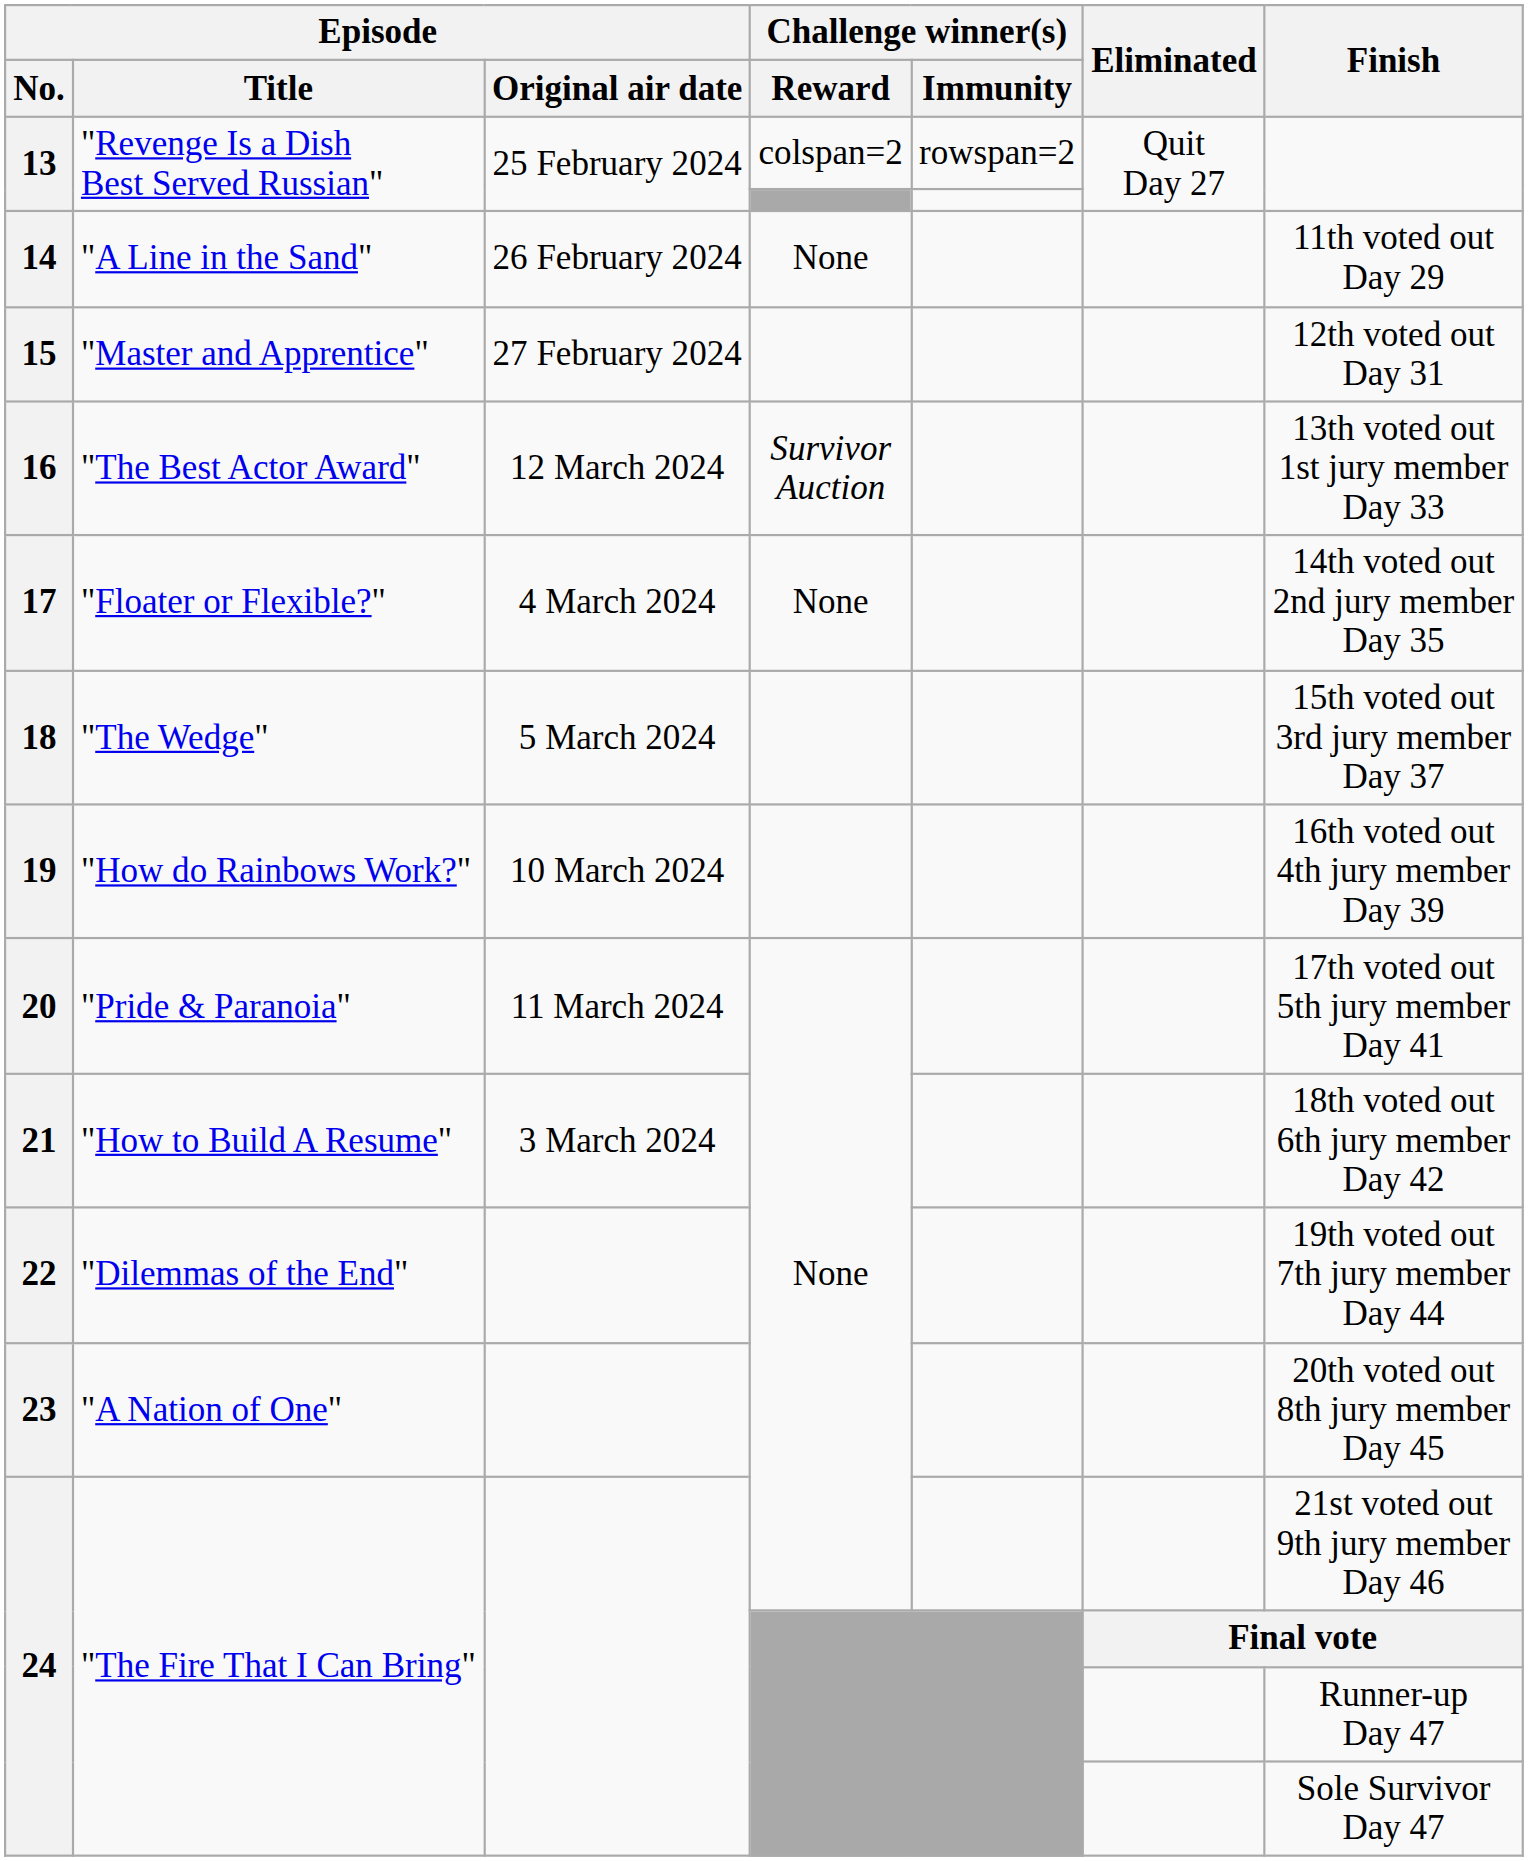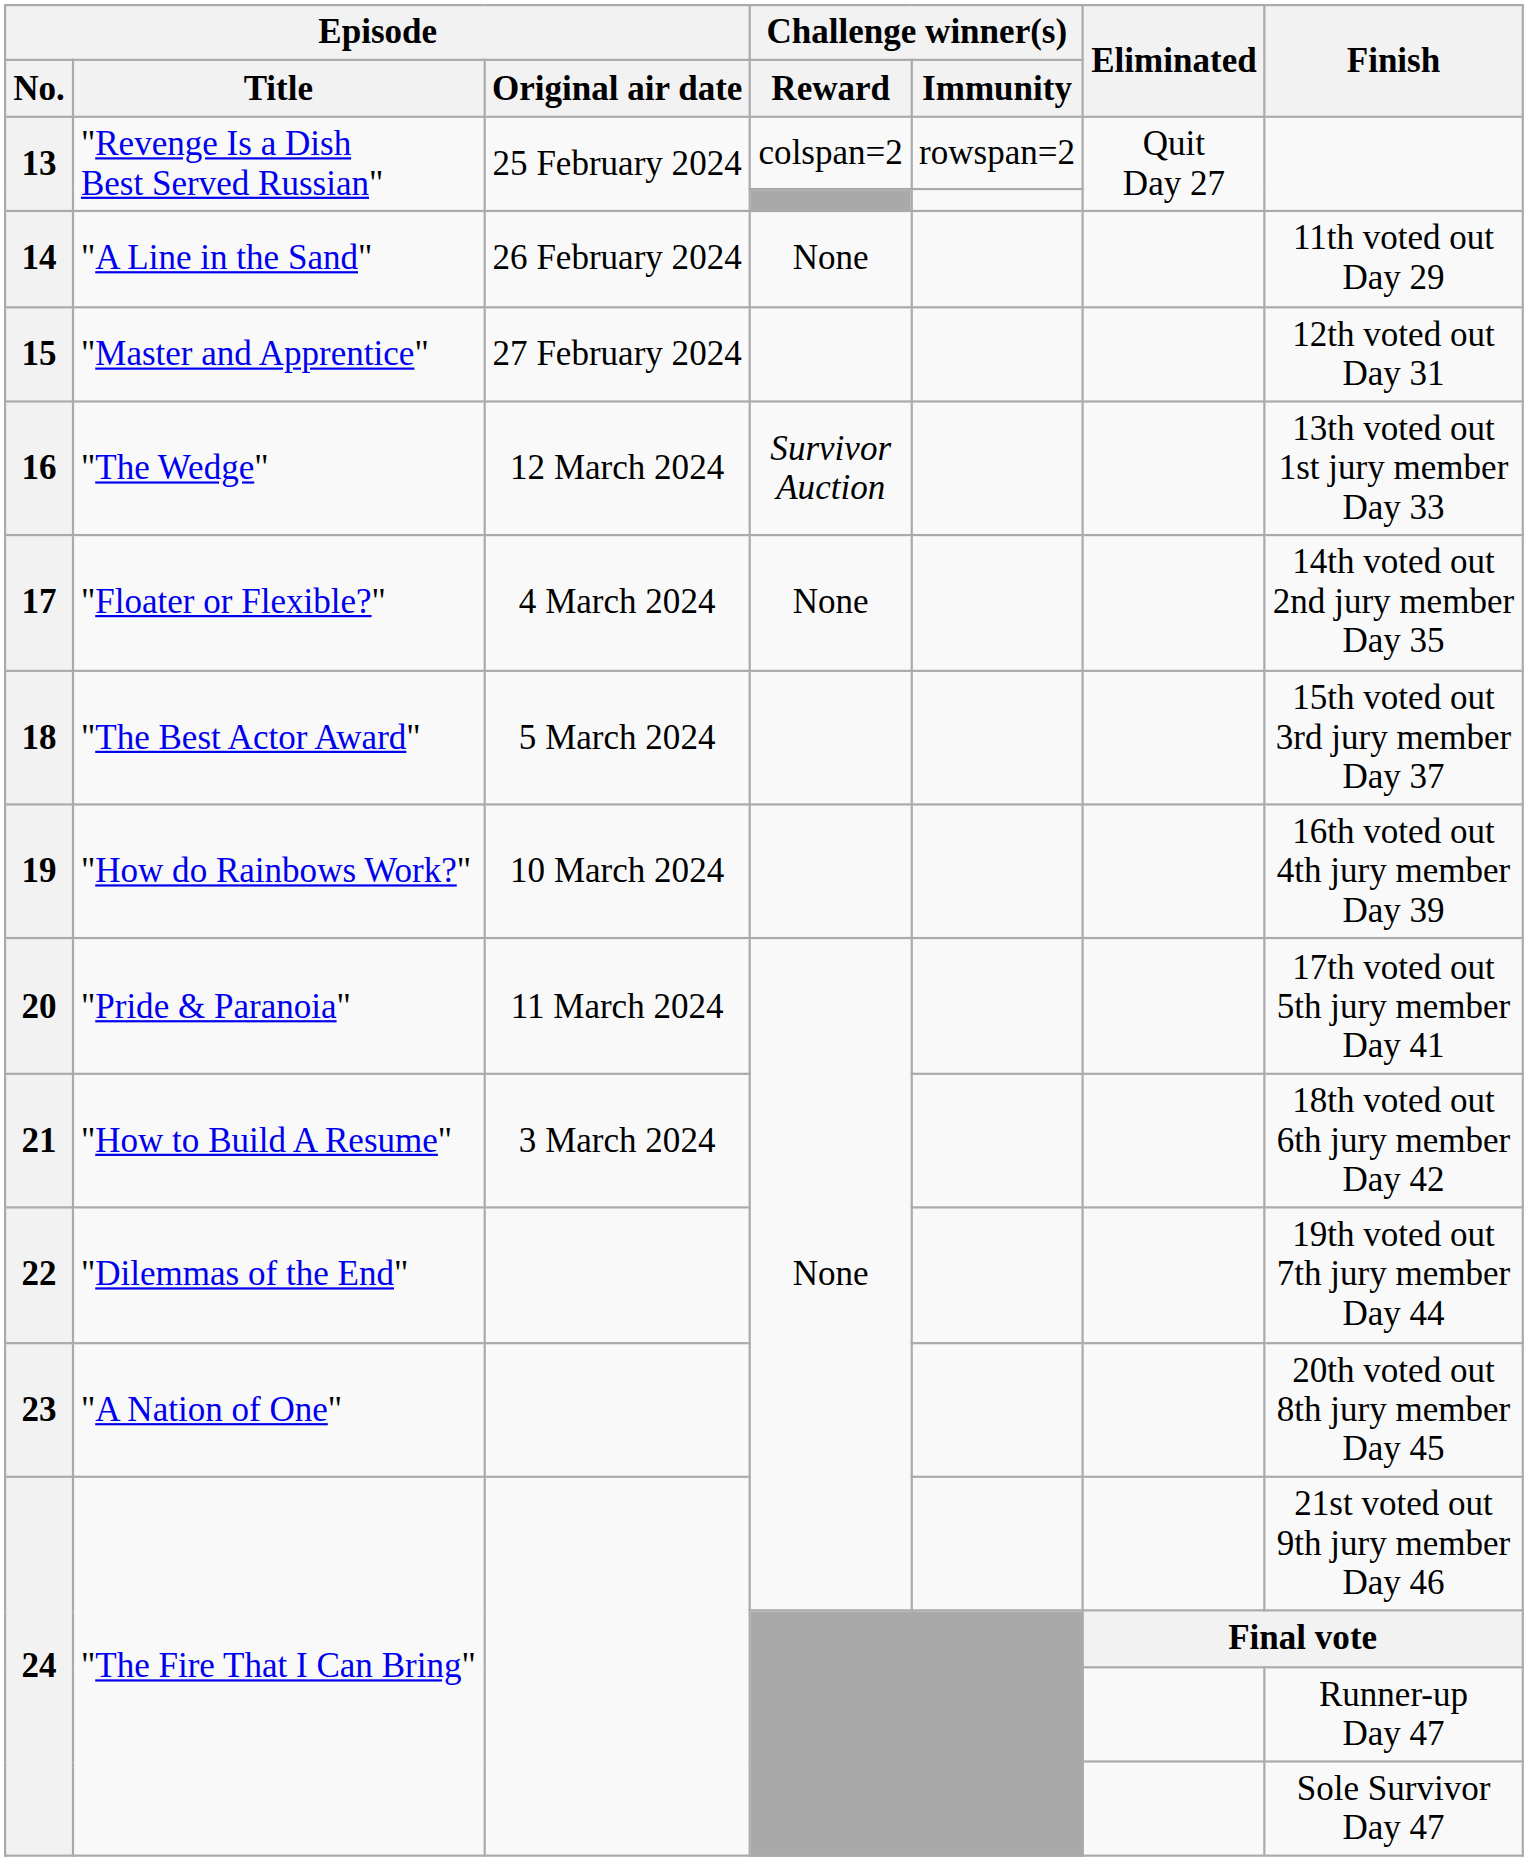(251, 467) "The Best Actor Award" -> (175, 467) "The Wedge"
(175, 736) "The Wedge" -> (251, 736) "The Best Actor Award"
